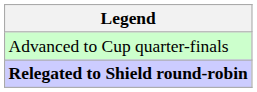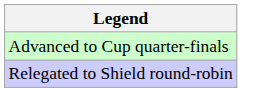(128, 73) bold -> (121, 73) normal
